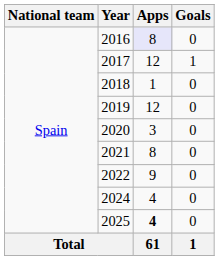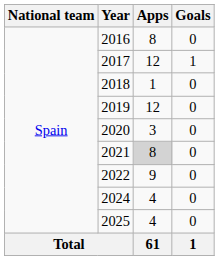(153, 38) lavender background -> (153, 38) no background
(153, 152) no background -> (153, 152) lightgrey background
(153, 221) bold -> (153, 221) normal
